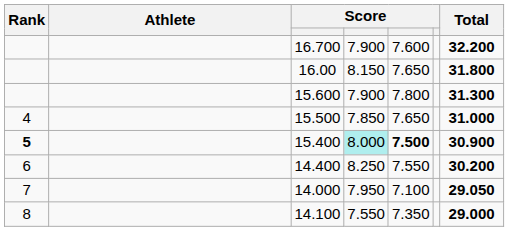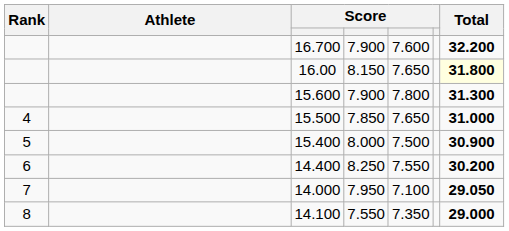(472, 71) no background -> (472, 71) lightyellow background
(27, 142) bold -> (27, 142) normal
(366, 142) paleturquoise background -> (366, 142) no background
(411, 142) bold -> (411, 142) normal
